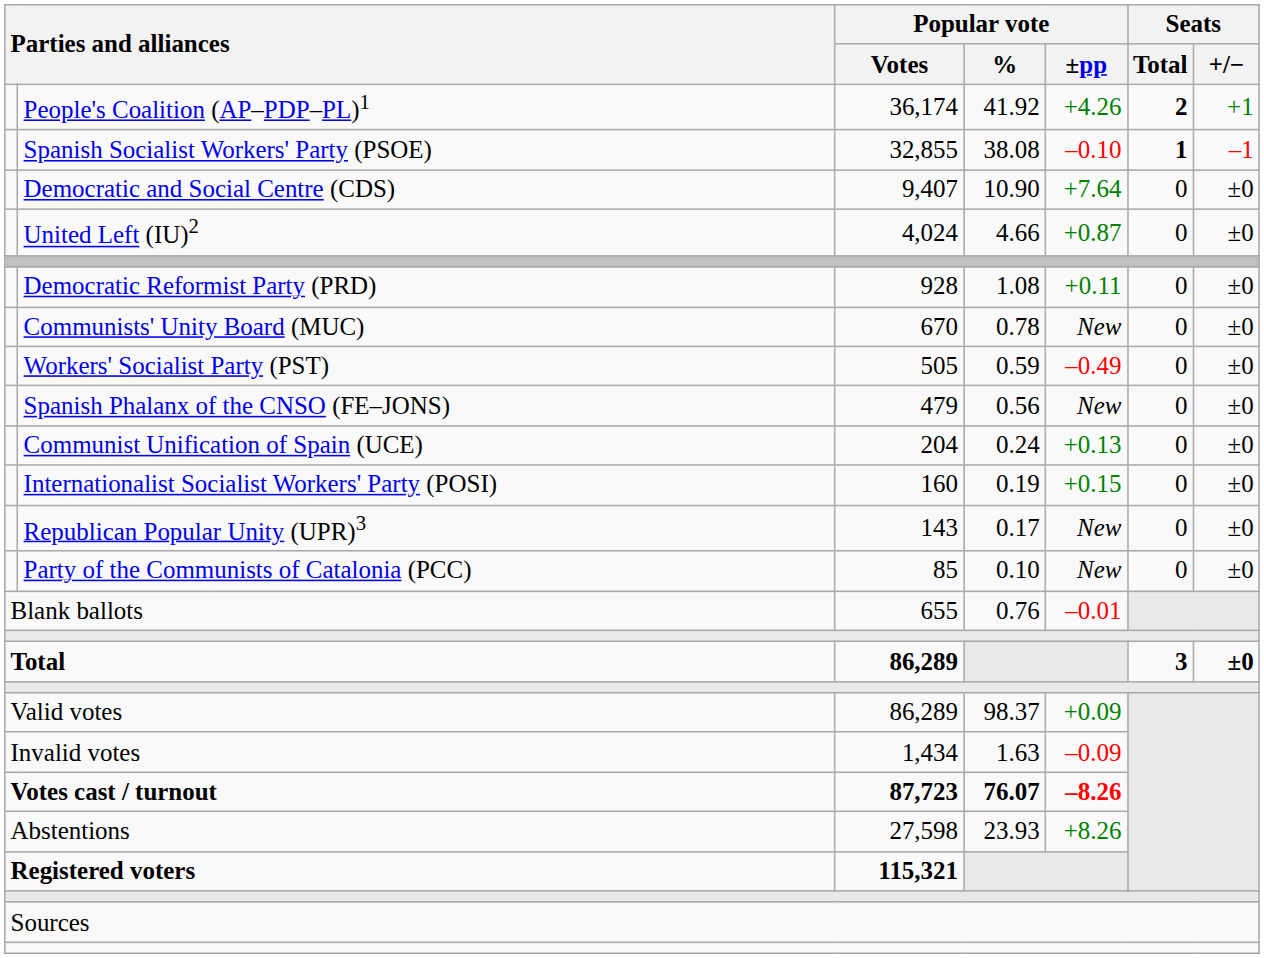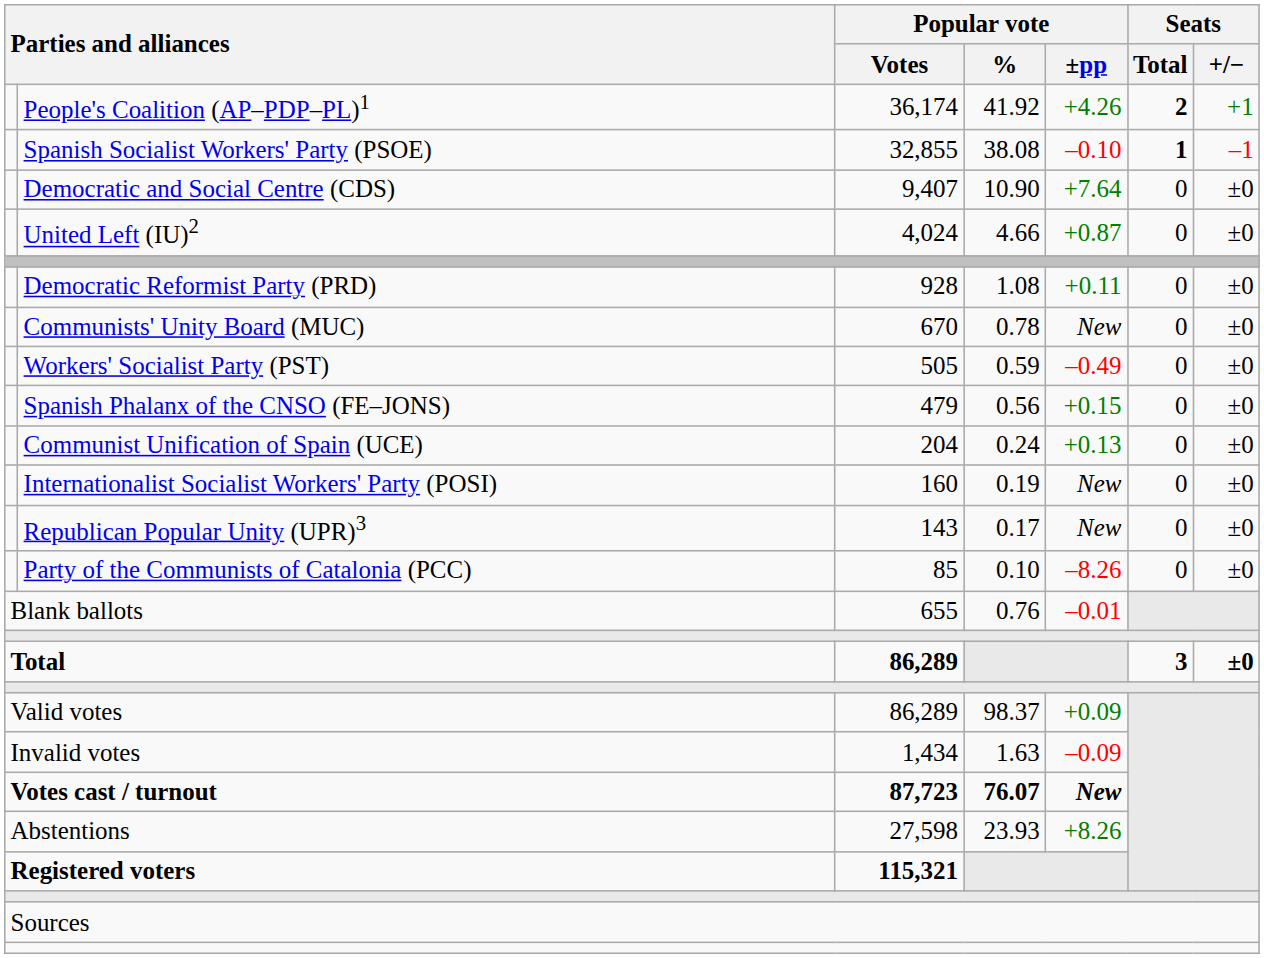(1099, 405) New -> (1093, 405) +0.15
(1093, 484) +0.15 -> (1099, 484) New
(1099, 570) New -> (1093, 570) –8.26
(1093, 791) –8.26 -> (1099, 791) New
